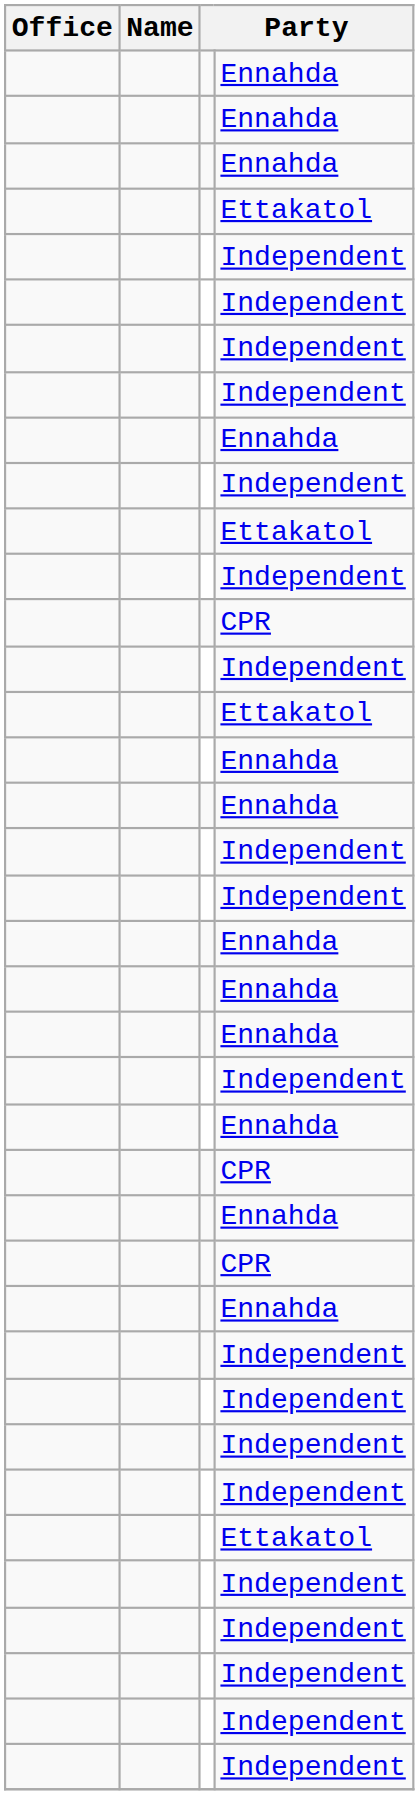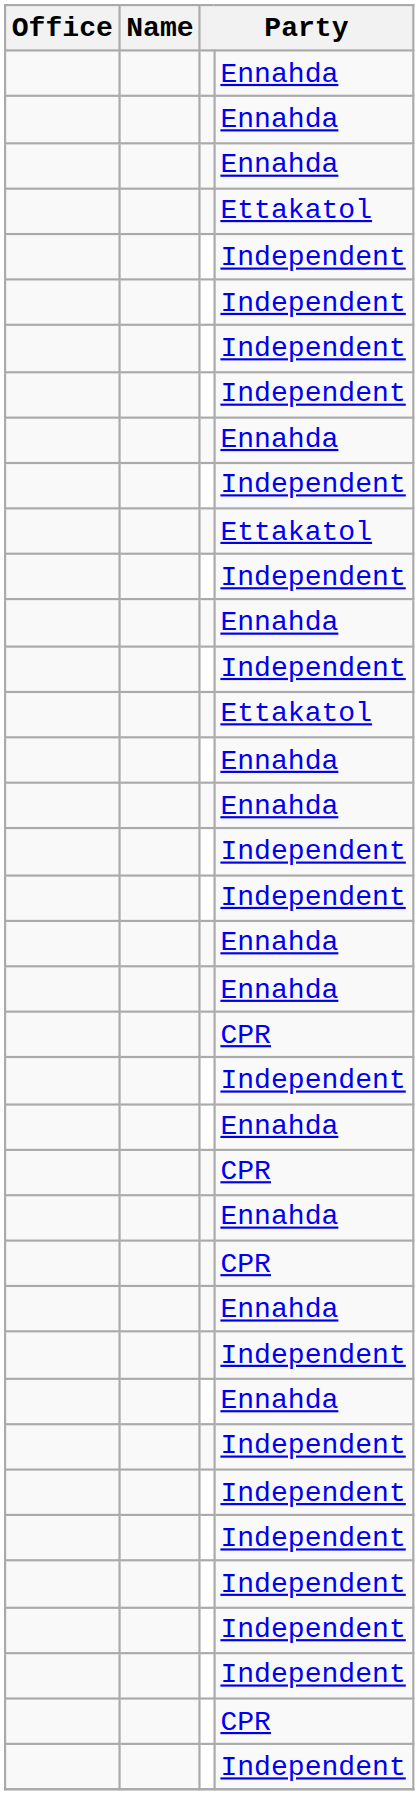(246, 623) CPR -> (279, 623) Ennahda
(279, 1035) Ennahda -> (246, 1035) CPR
(313, 1401) Independent -> (279, 1401) Ennahda
(296, 1538) Ettakatol -> (313, 1538) Independent
(313, 1721) Independent -> (246, 1721) CPR
